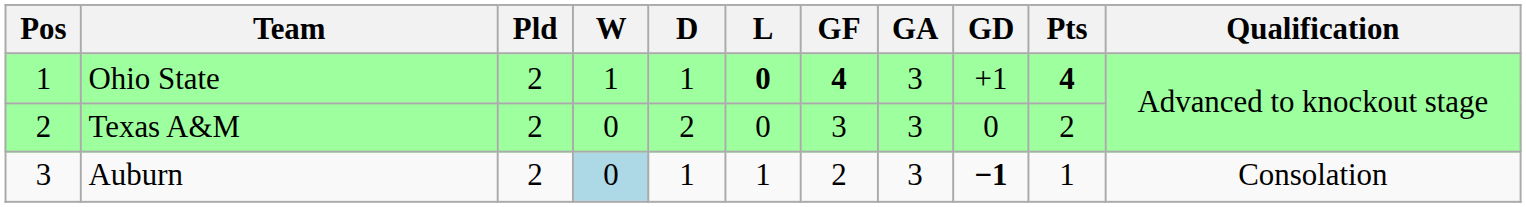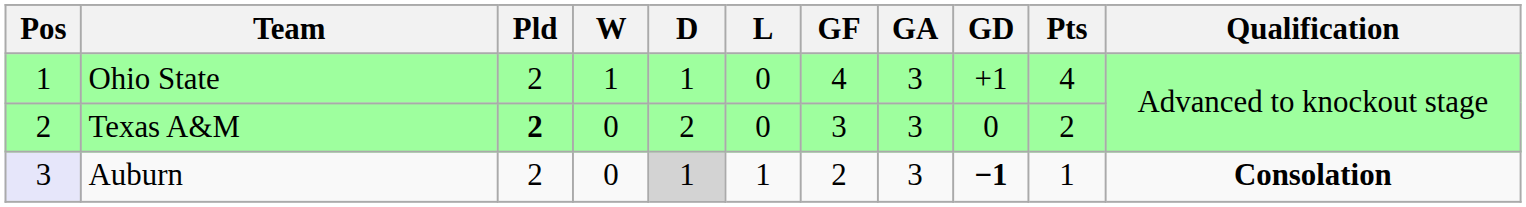(763, 77) bold -> (763, 77) normal
(839, 77) bold -> (839, 77) normal
(1067, 77) bold -> (1067, 77) normal
(535, 126) normal -> (535, 126) bold
(43, 175) no background -> (43, 175) lavender background
(611, 175) lightblue background -> (611, 175) no background
(687, 175) no background -> (687, 175) lightgrey background
(1313, 175) normal -> (1313, 175) bold
